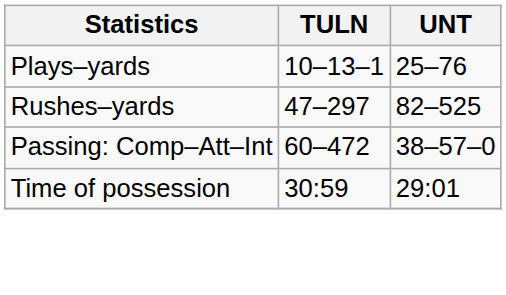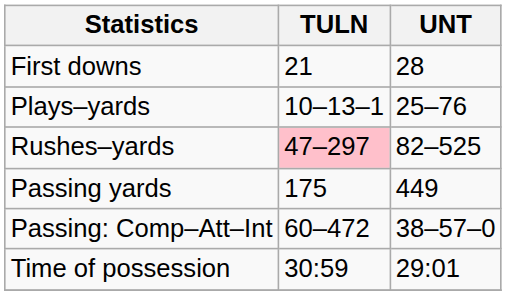+ row: (76, 66)
(327, 106) no background -> (327, 147) pink background
+ row: (91, 187)
